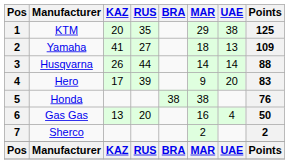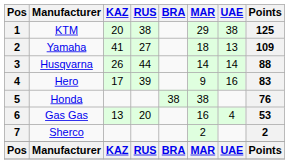(145, 30) 35 -> (145, 30) 38
(232, 81) 20 -> (232, 81) 16
(265, 116) 50 -> (265, 116) 53
